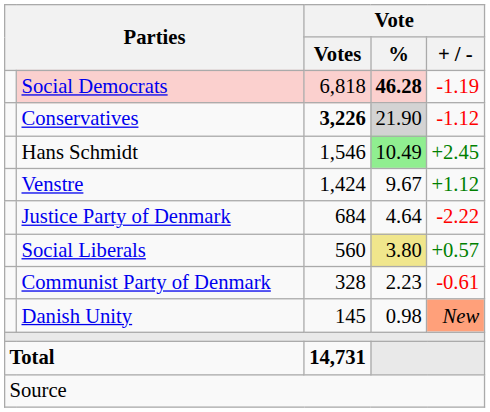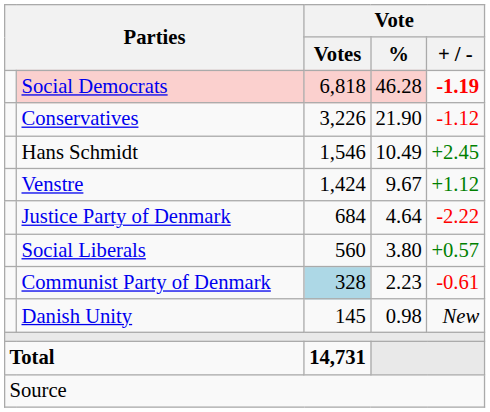(399, 86) bold -> (399, 86) normal
(458, 86) normal -> (458, 86) bold
(343, 119) bold -> (343, 119) normal
(399, 119) lightgrey background -> (399, 119) no background
(399, 151) lightgreen background -> (399, 151) no background
(404, 250) khaki background -> (404, 250) no background
(350, 282) no background -> (350, 282) lightblue background
(461, 315) lightsalmon background -> (461, 315) no background
